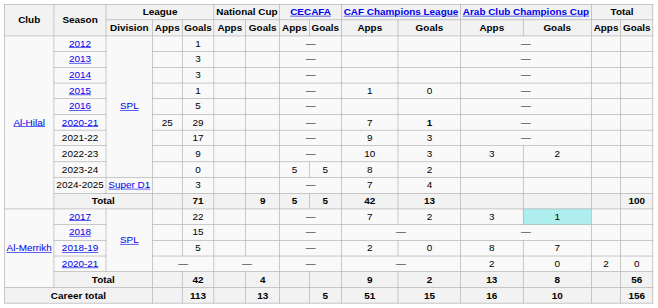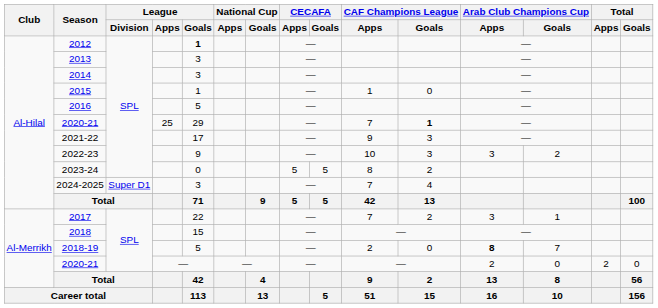(198, 43) normal -> (198, 43) bold
(557, 216) paleturquoise background -> (557, 216) no background
(492, 248) normal -> (492, 248) bold
